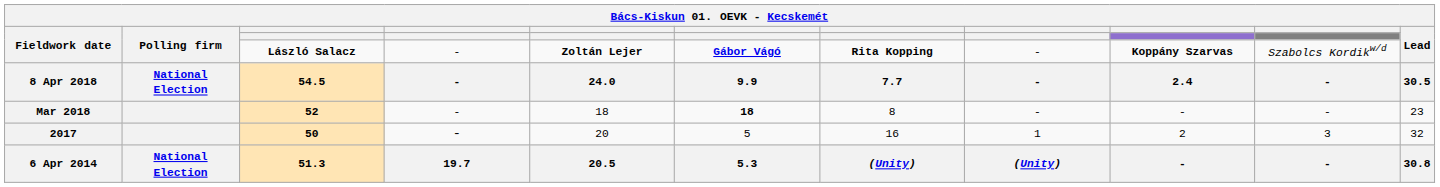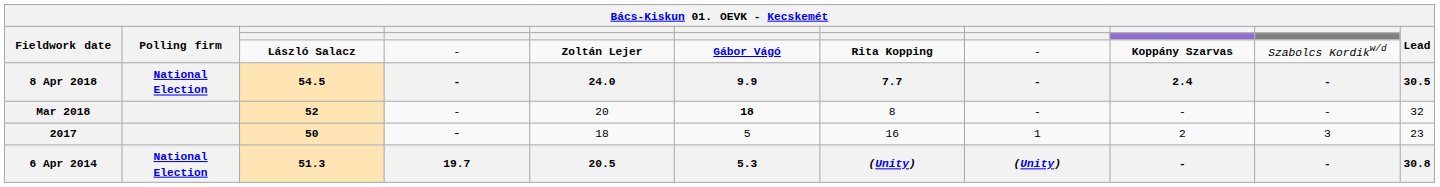(602, 112) 18 -> (602, 112) 20
(1417, 112) 23 -> (1417, 112) 32
(602, 134) 20 -> (602, 134) 18
(1417, 134) 32 -> (1417, 134) 23
